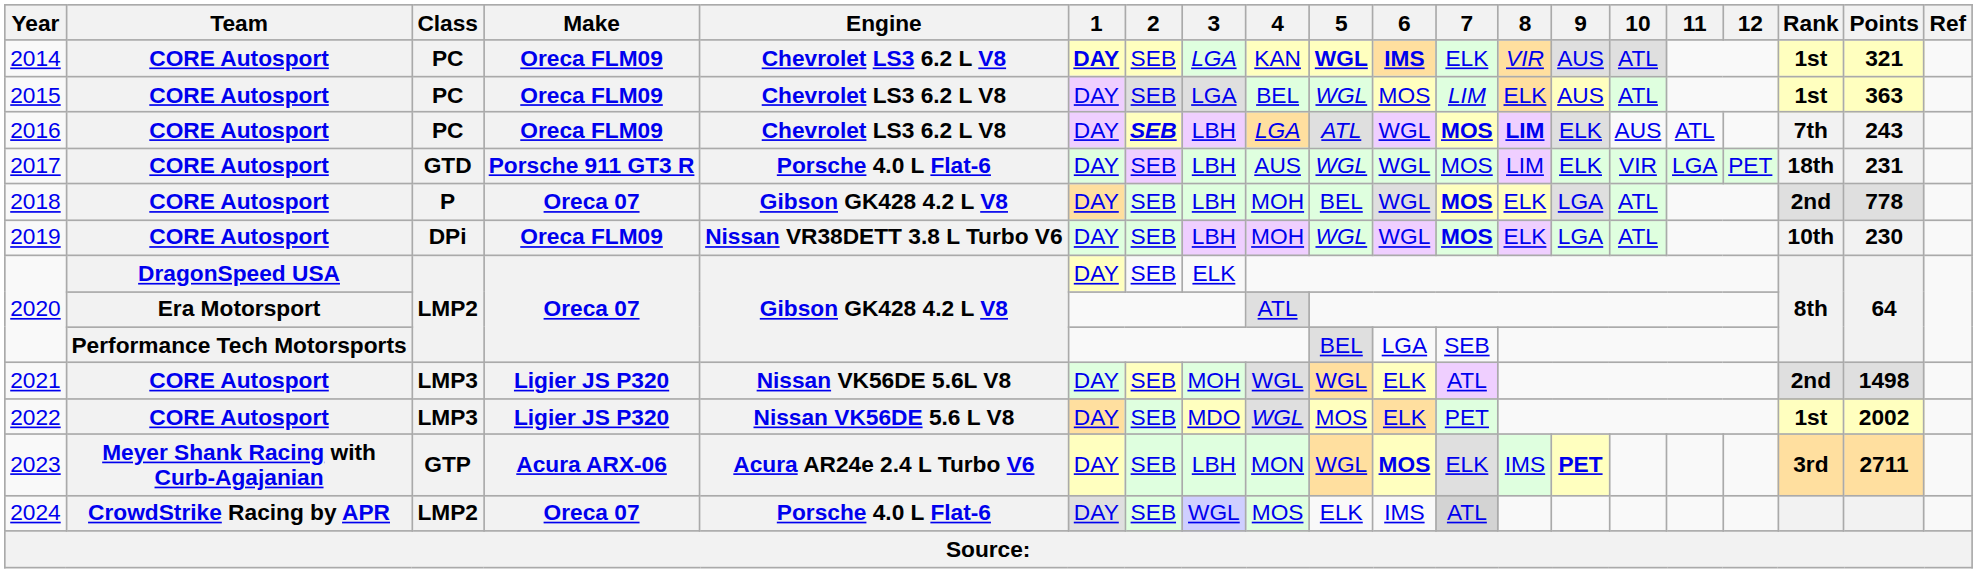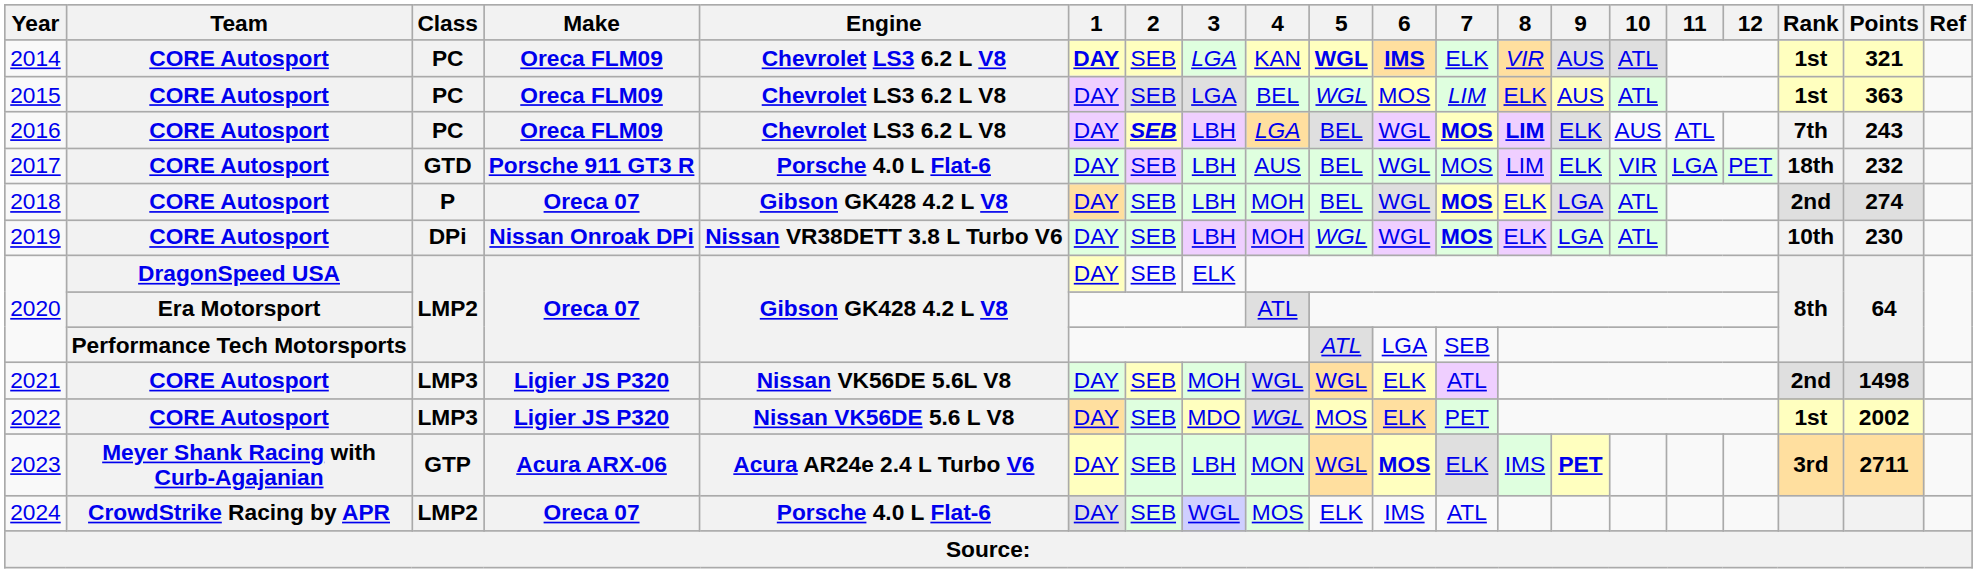(1341, 130) ATL -> (1341, 130) BEL
(1341, 166) WGL -> (1341, 166) BEL
(1884, 166) 231 -> (1884, 166) 232
(1884, 201) 778 -> (1884, 201) 274
(592, 237) Oreca FLM09 -> (592, 237) Nissan Onroak DPi
(1341, 345) BEL -> (1341, 345) ATL
(1467, 513) lightgrey background -> (1467, 513) no background
